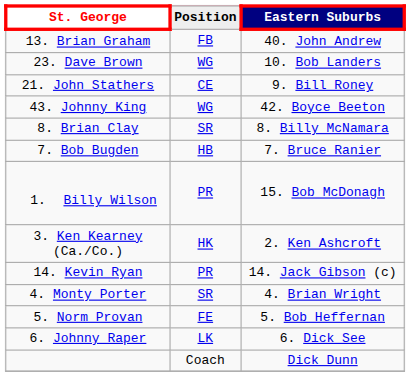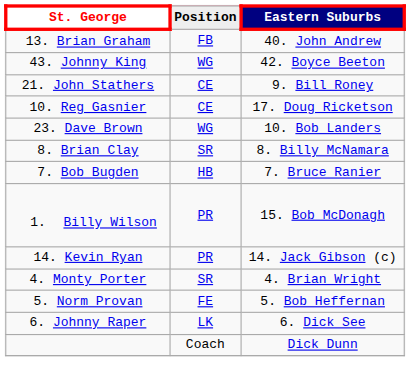rows swapped: (88, 107) <-> (88, 64)
+ row: (88, 107)
- row: (88, 244)
